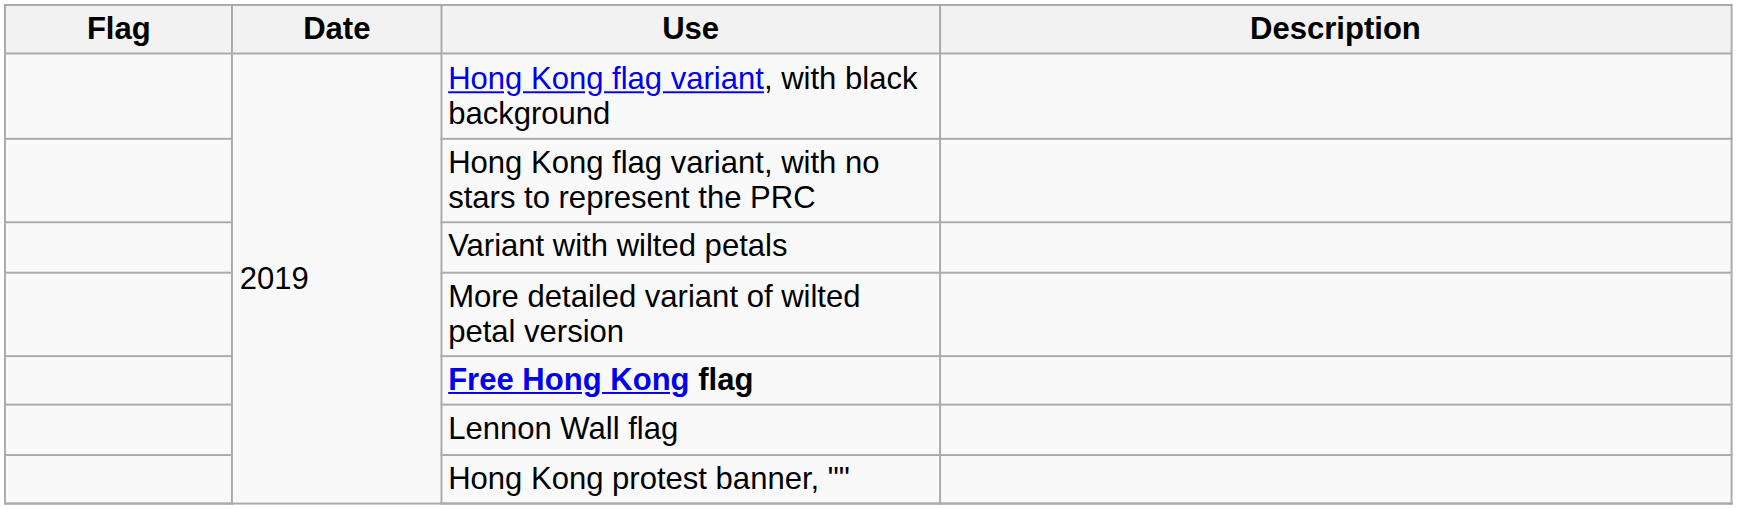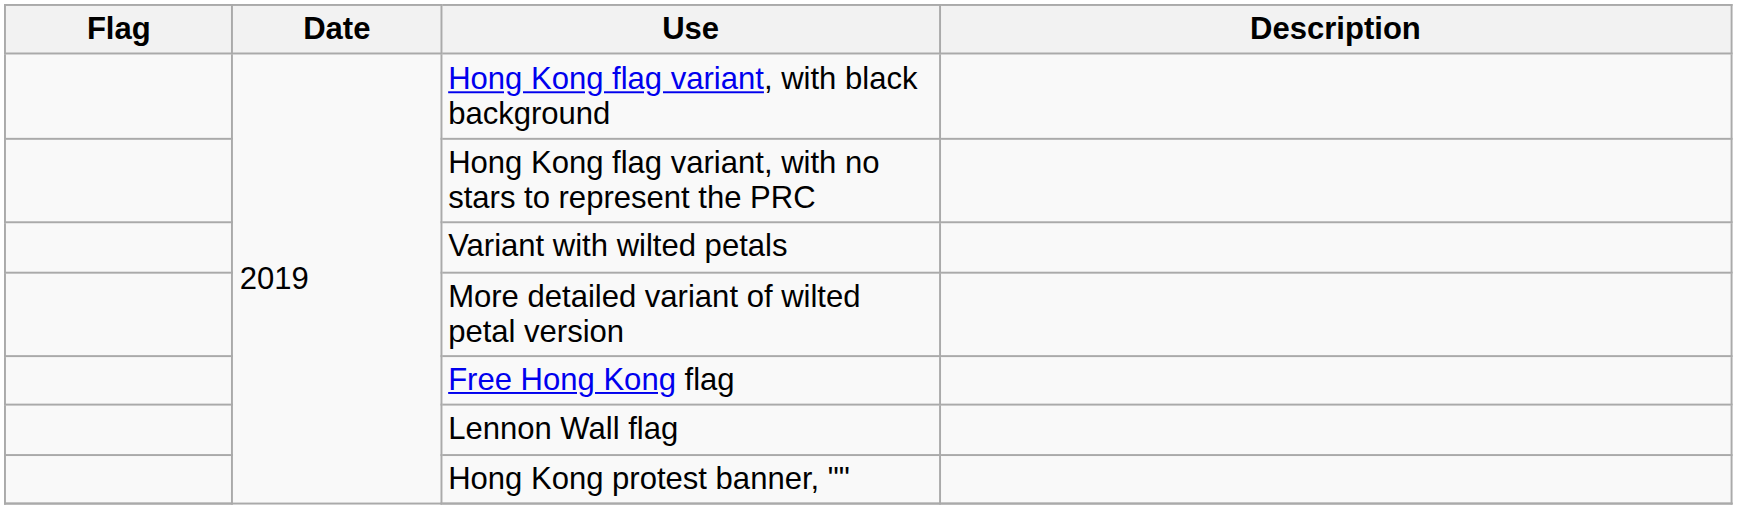(601, 380) bold -> (591, 380) normal
